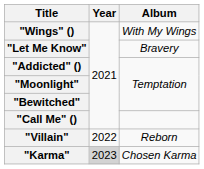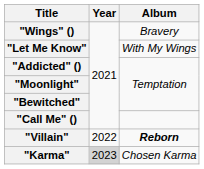(159, 31) With My Wings -> (159, 31) Bravery
(159, 48) Bravery -> (159, 48) With My Wings
(159, 137) normal -> (159, 137) bold
